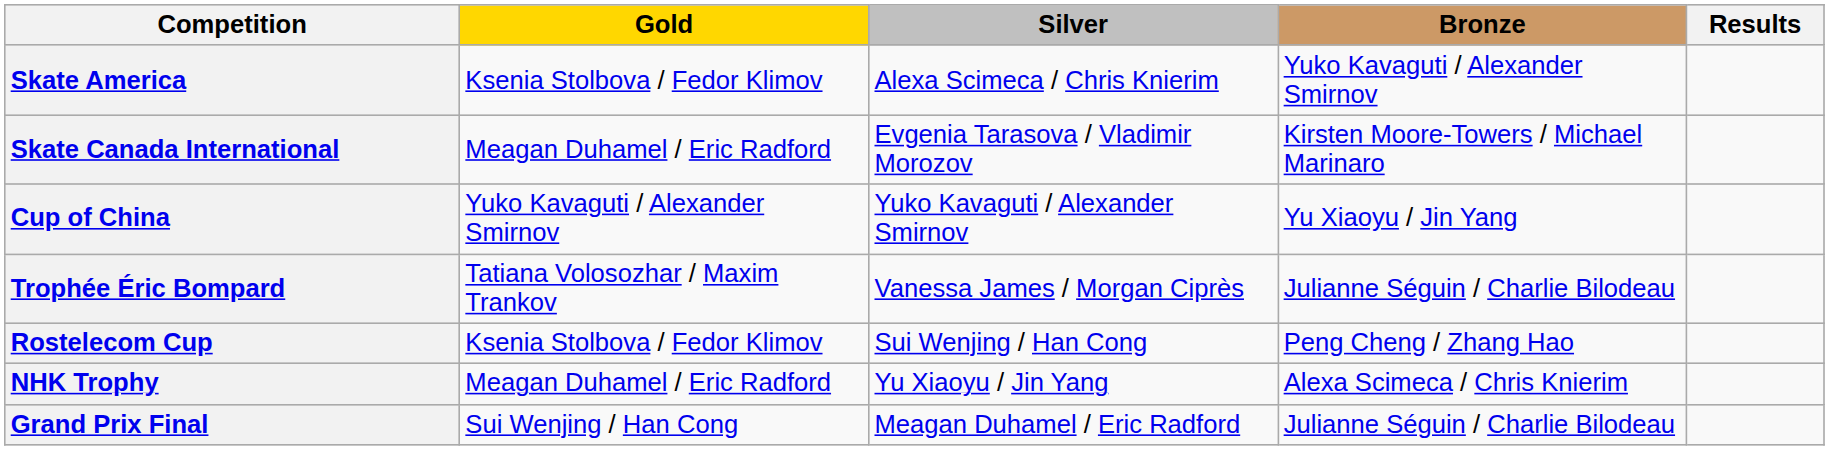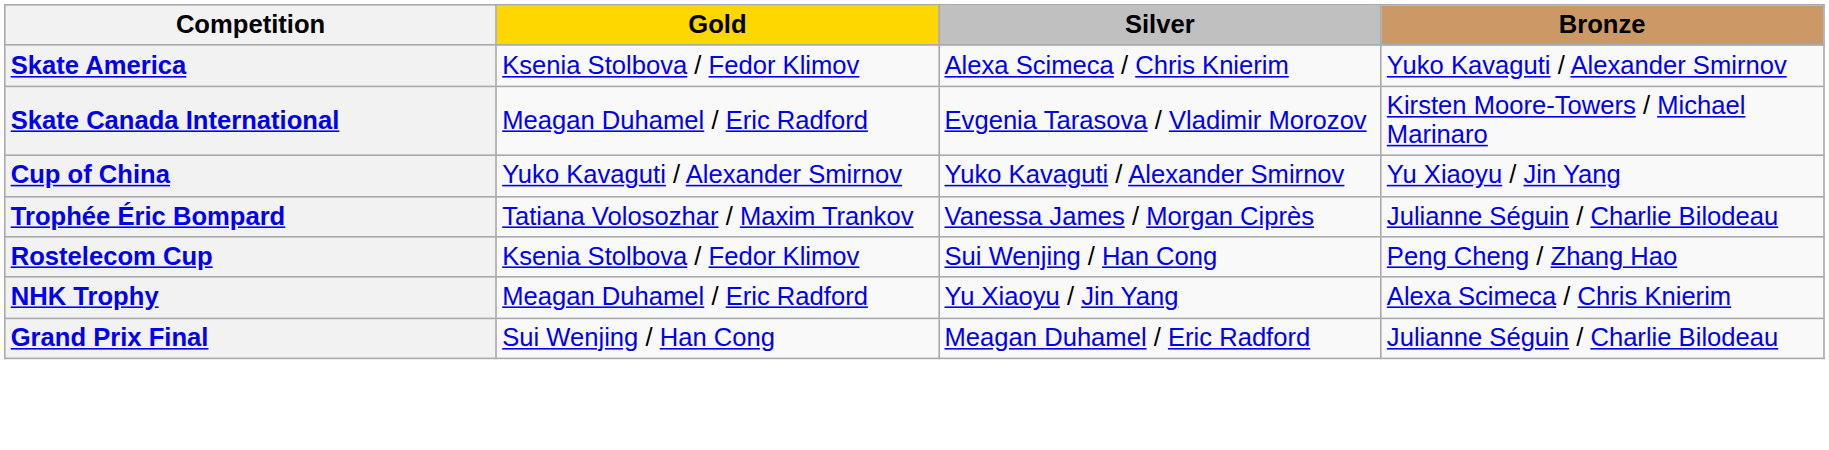- column: (1755, 24)
